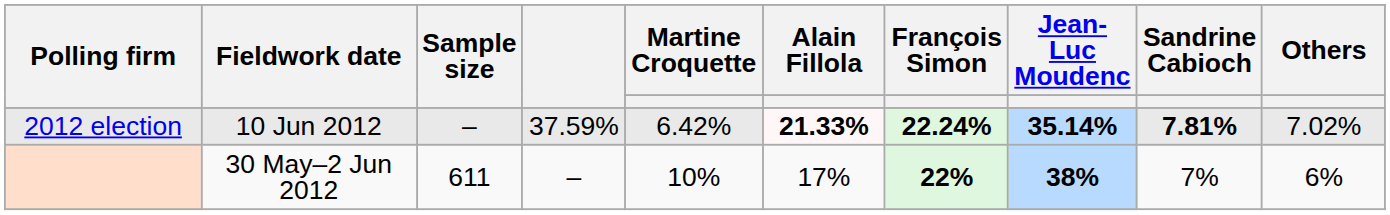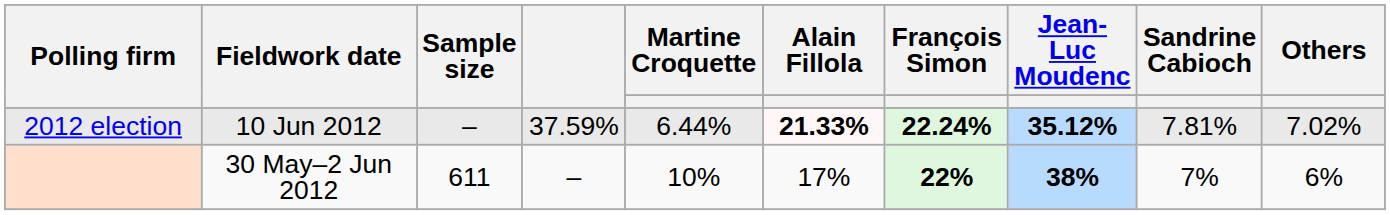(694, 127) 6.42% -> (694, 127) 6.44%
(1072, 127) 35.14% -> (1072, 127) 35.12%
(1200, 127) bold -> (1200, 127) normal
